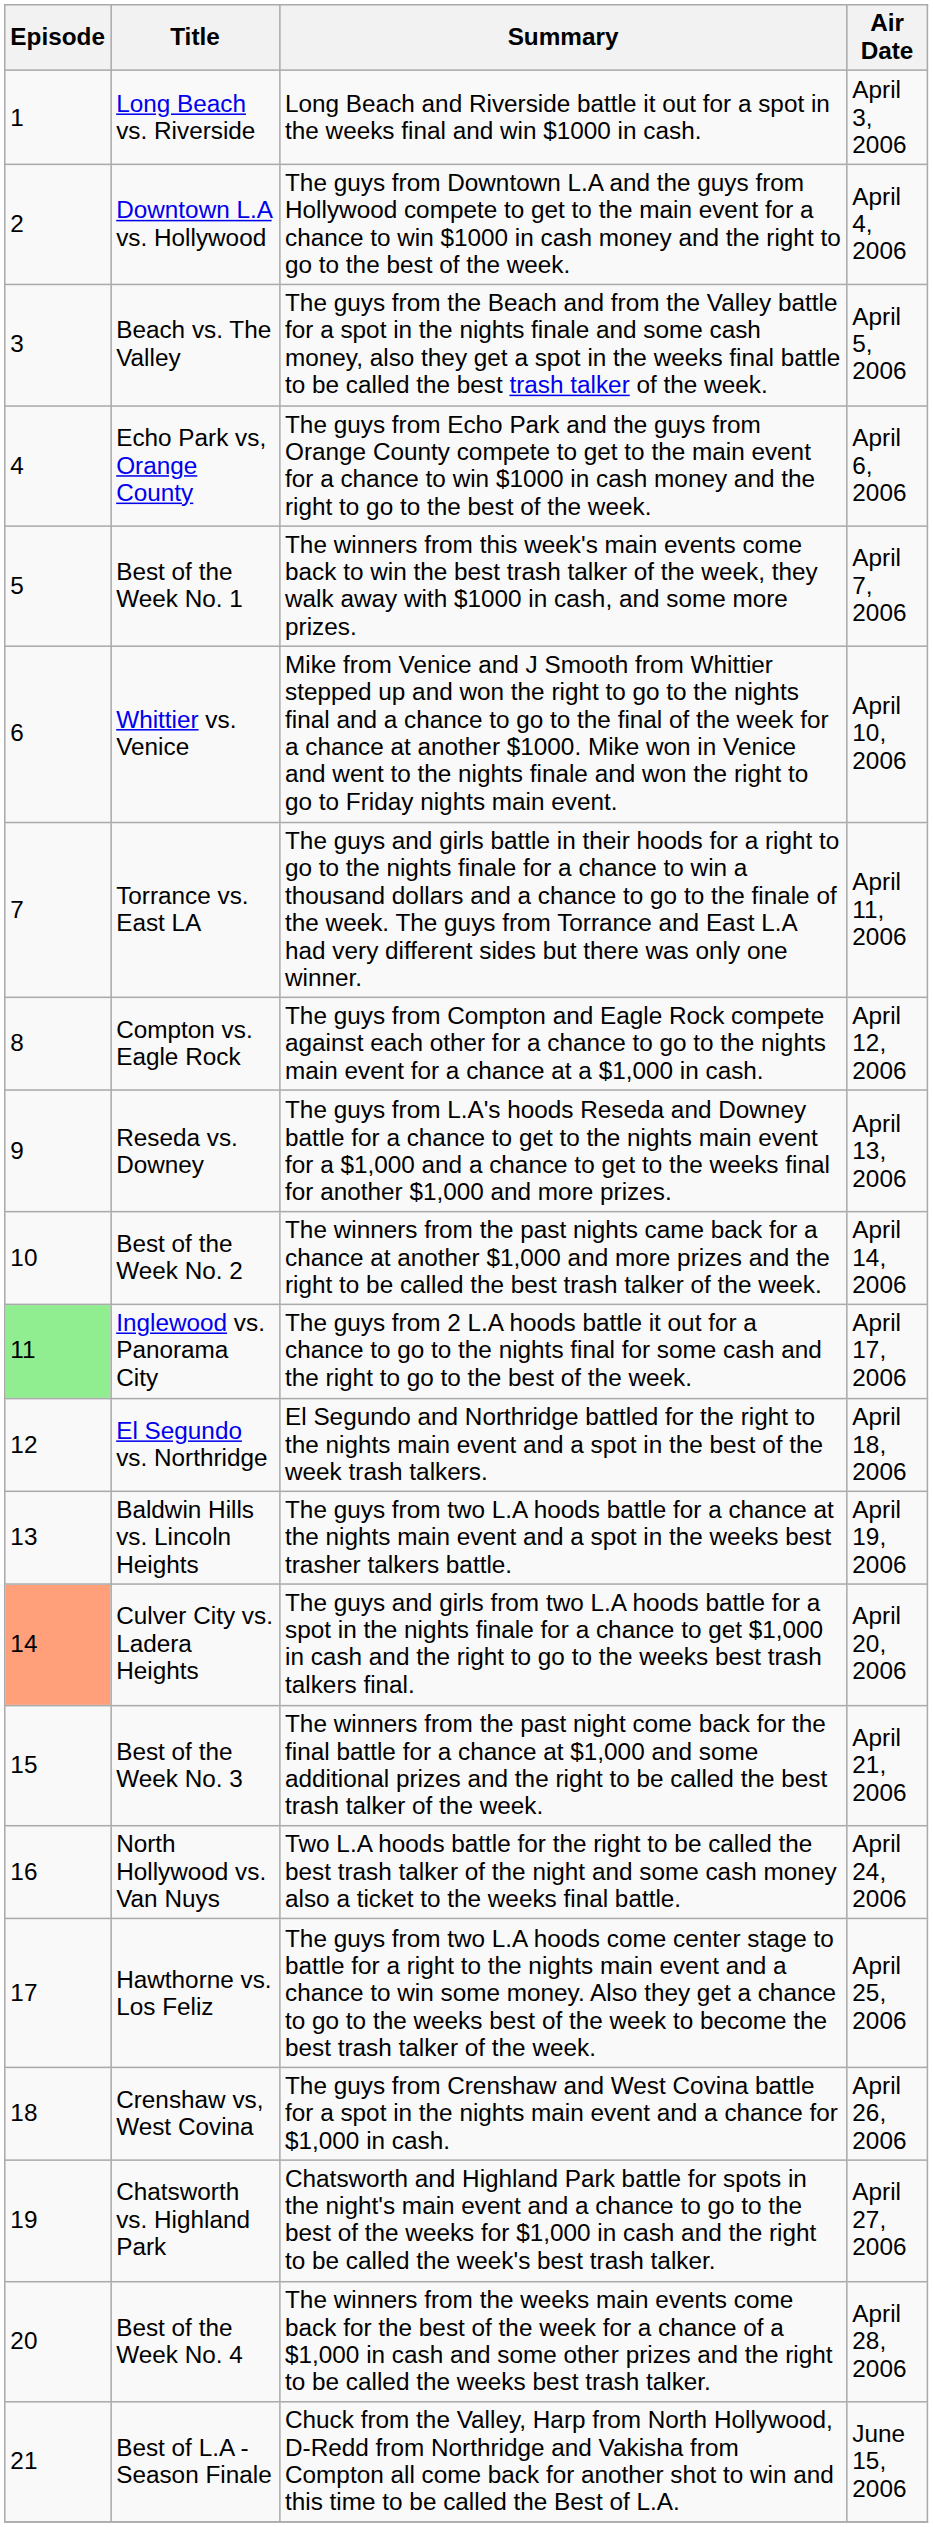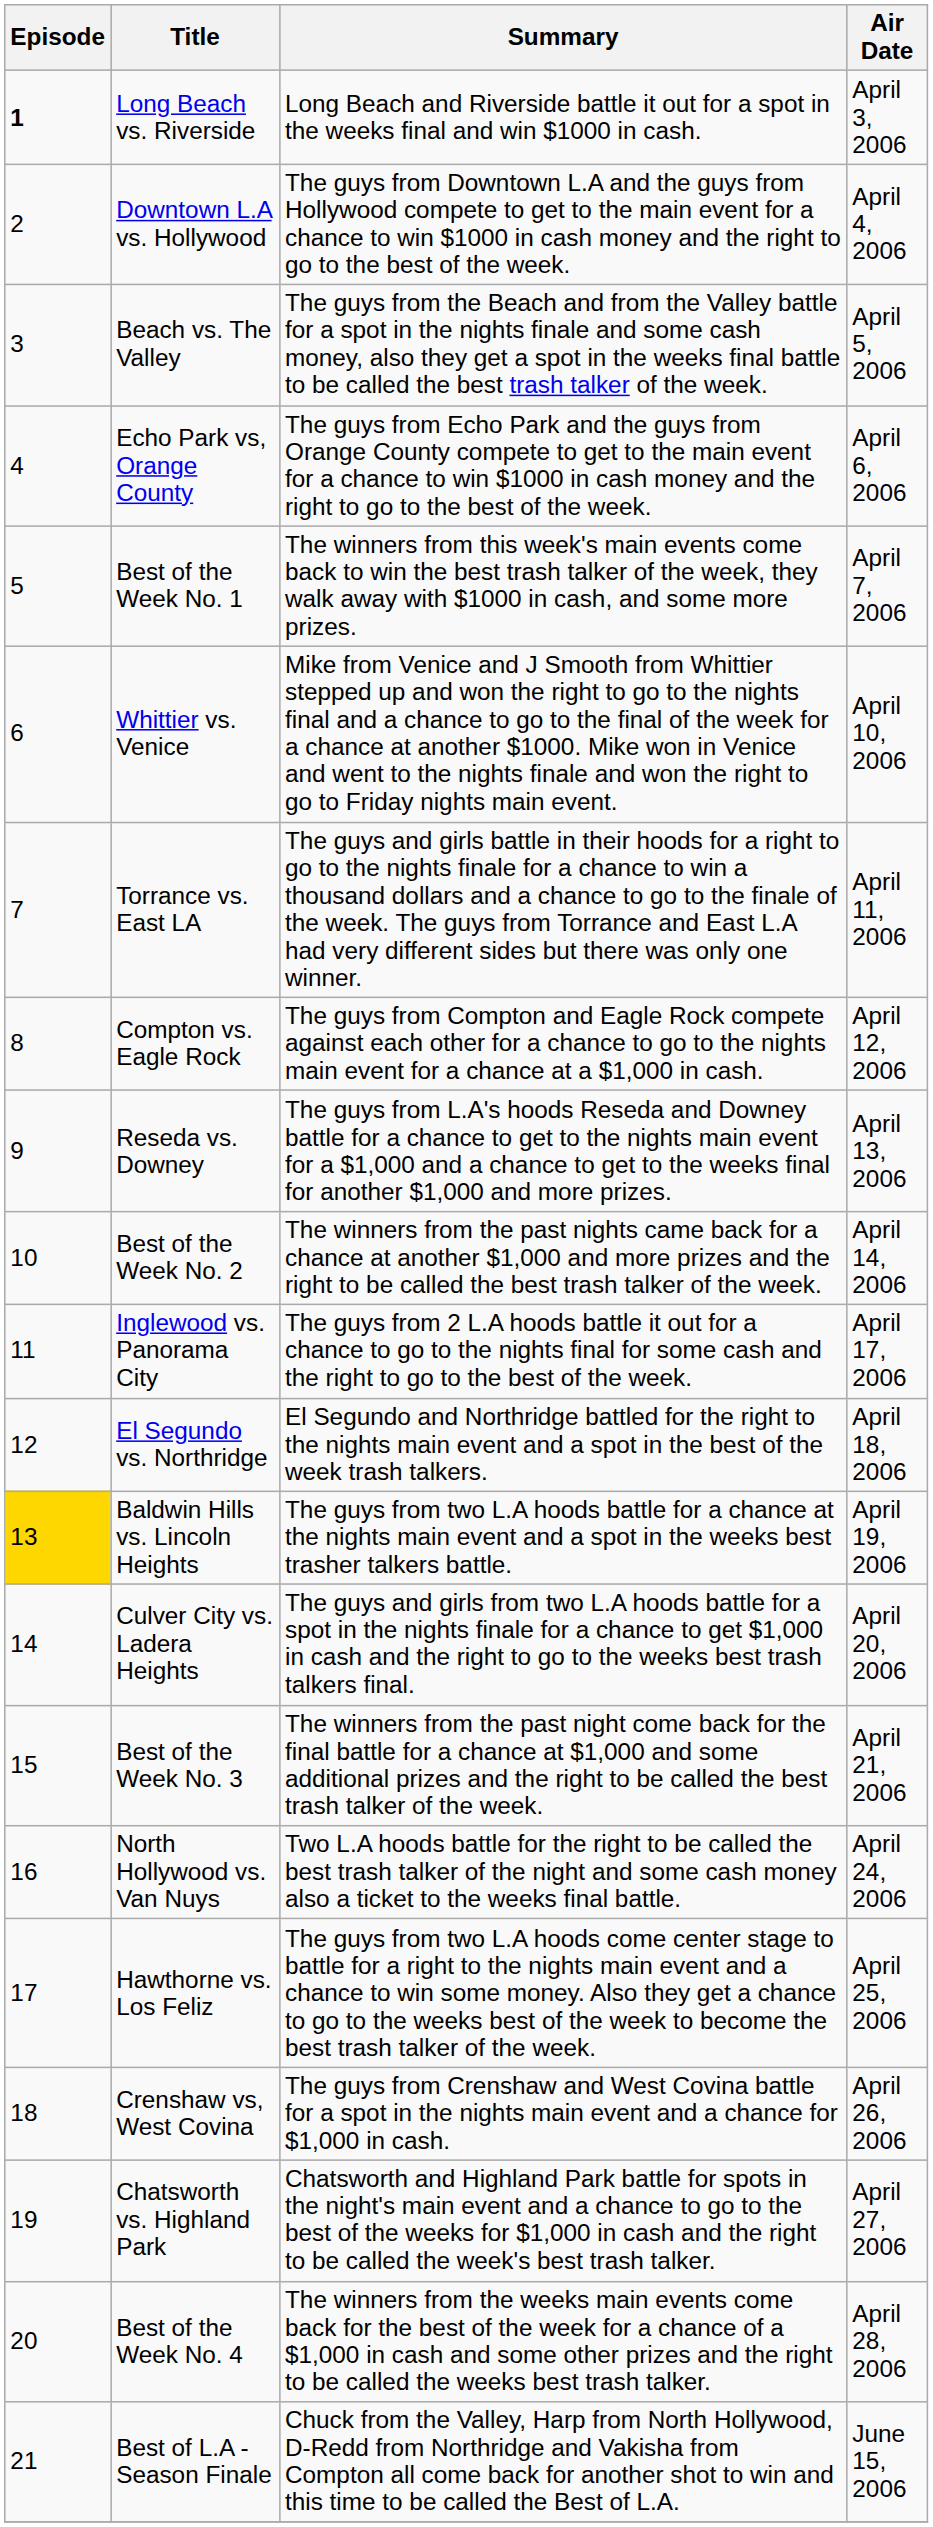(17, 117) normal -> (17, 117) bold
(23, 1350) lightgreen background -> (23, 1350) no background
(24, 1537) no background -> (24, 1537) gold background
(24, 1644) lightsalmon background -> (24, 1644) no background
